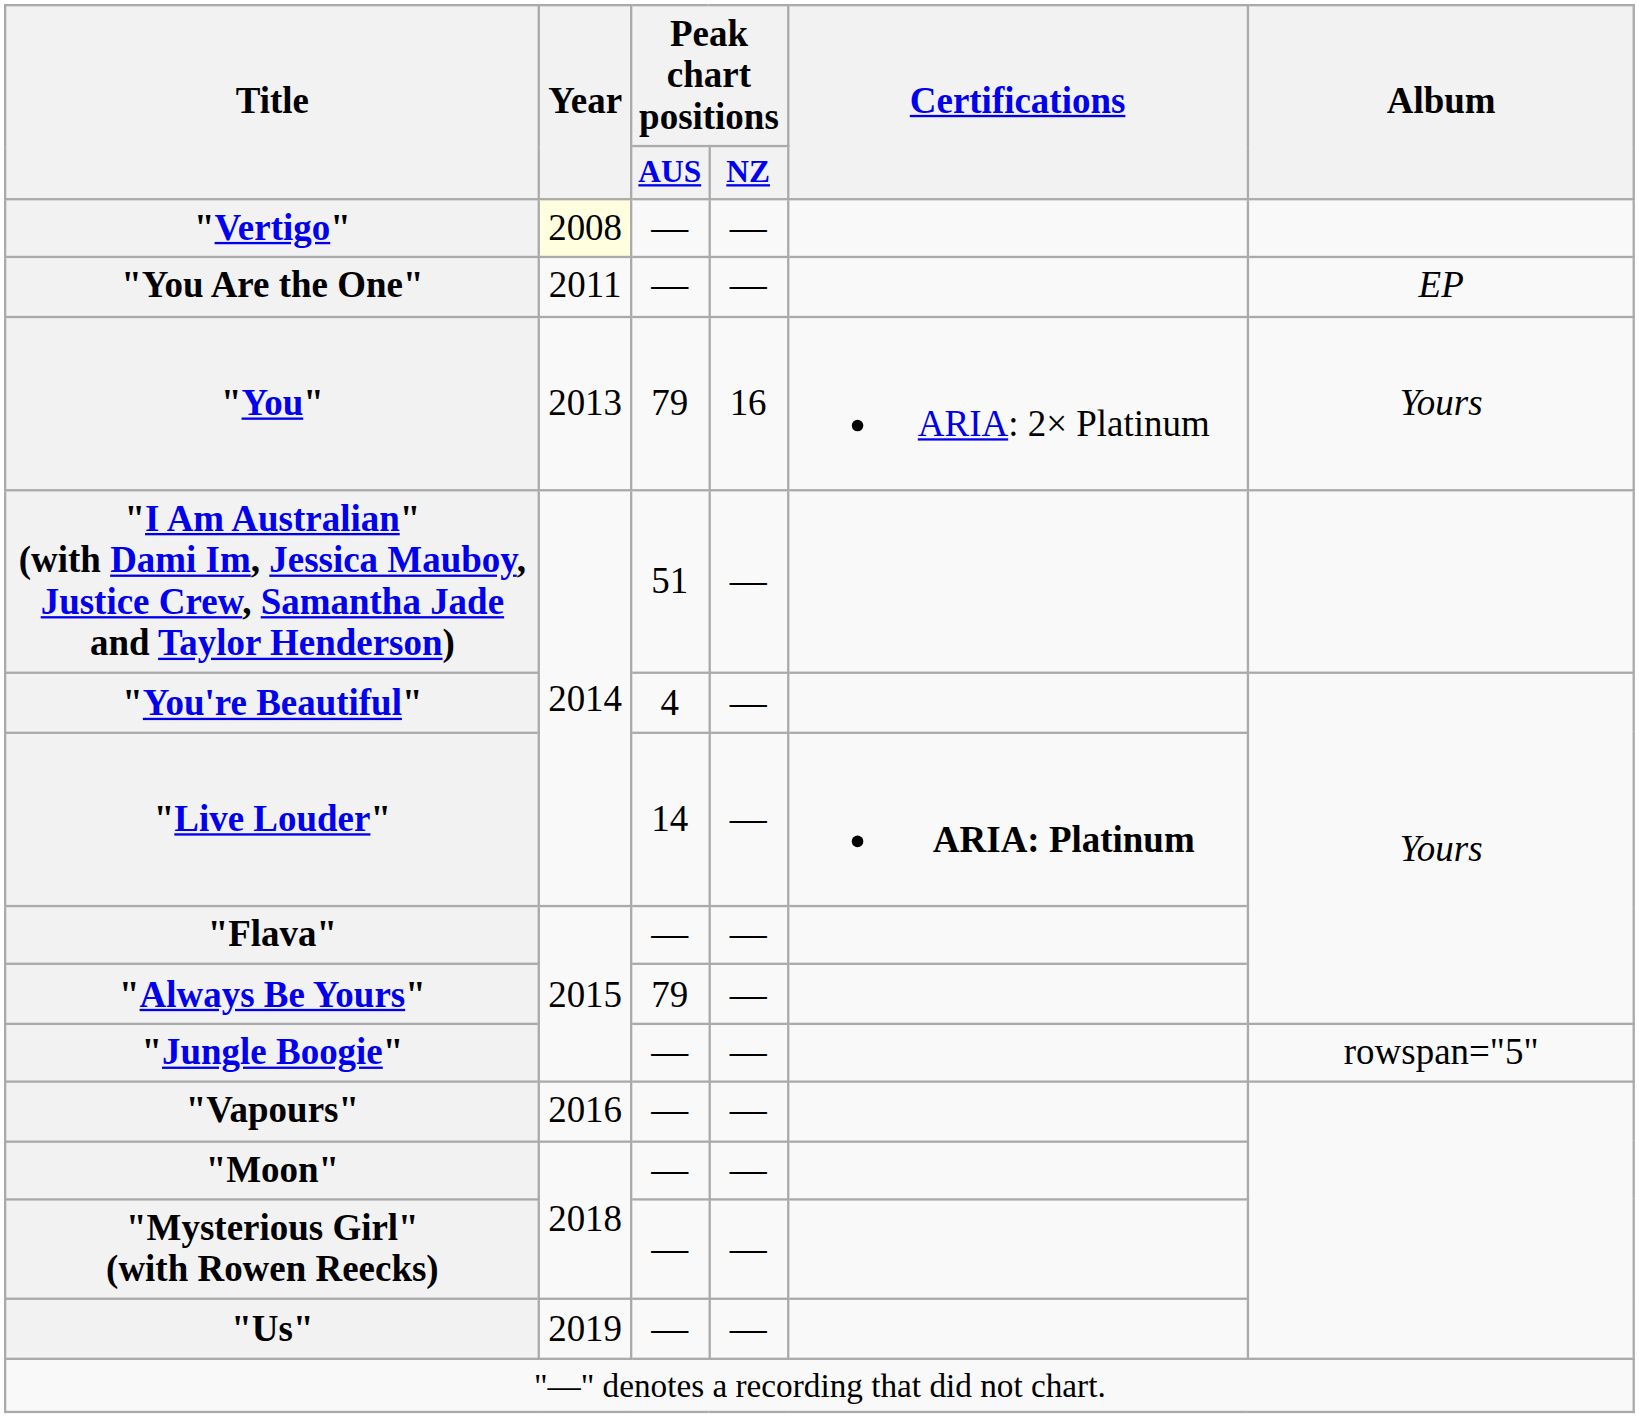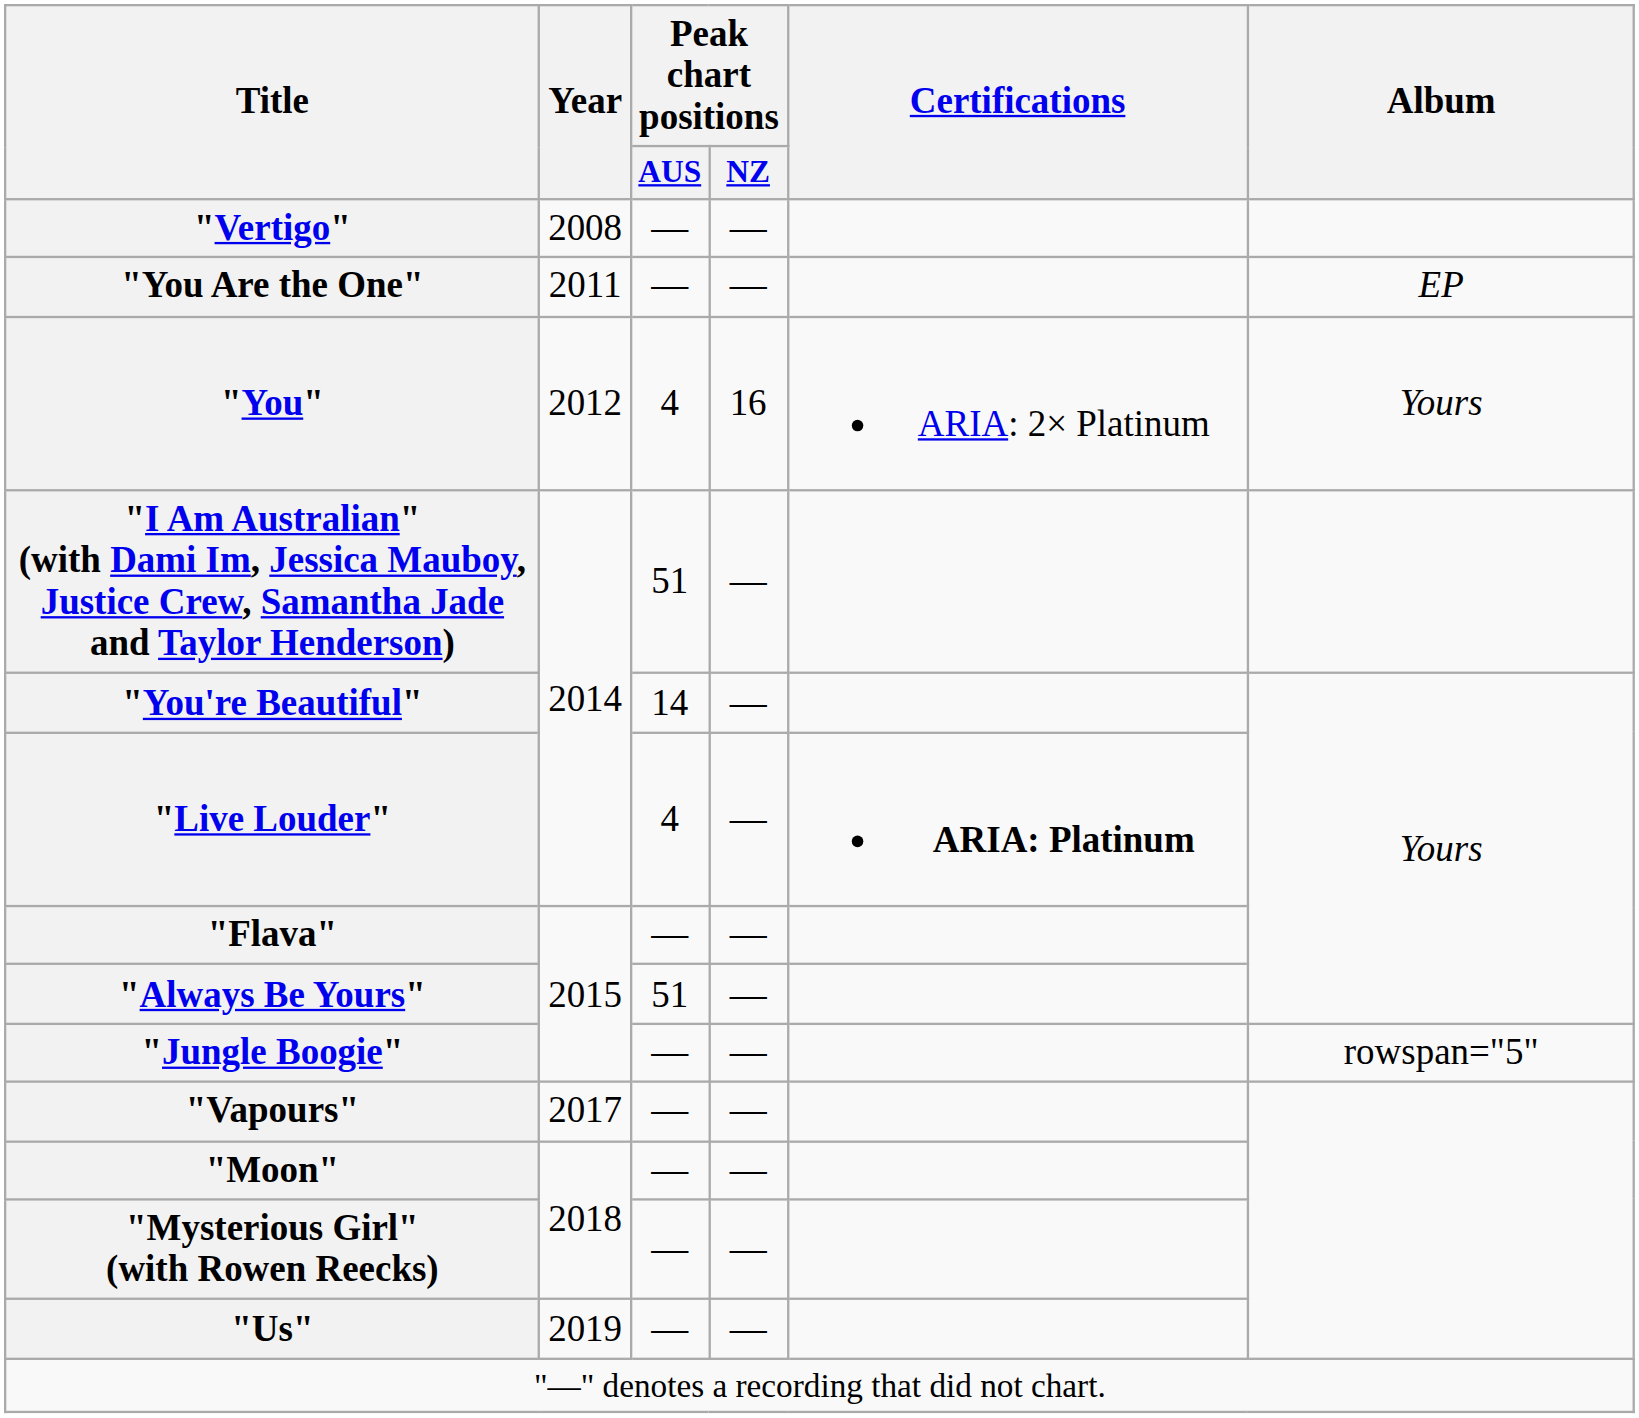(585, 227) lightyellow background -> (585, 227) no background
(585, 402) 2013 -> (585, 402) 2012
(670, 402) 79 -> (670, 402) 4
(670, 702) 4 -> (670, 702) 14
(670, 818) 14 -> (670, 818) 4
(670, 993) 79 -> (670, 993) 51
(585, 1110) 2016 -> (585, 1110) 2017
